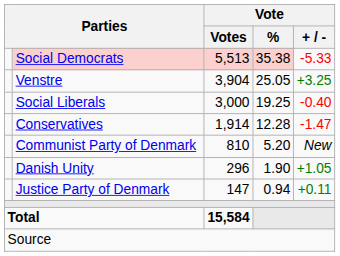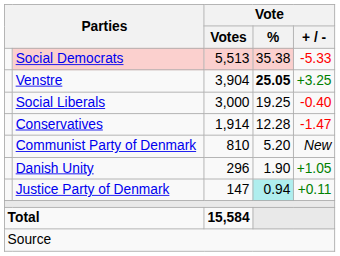(273, 80) normal -> (273, 80) bold
(277, 189) no background -> (277, 189) paleturquoise background
